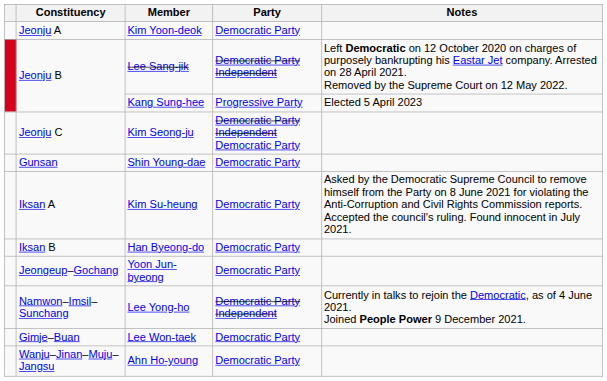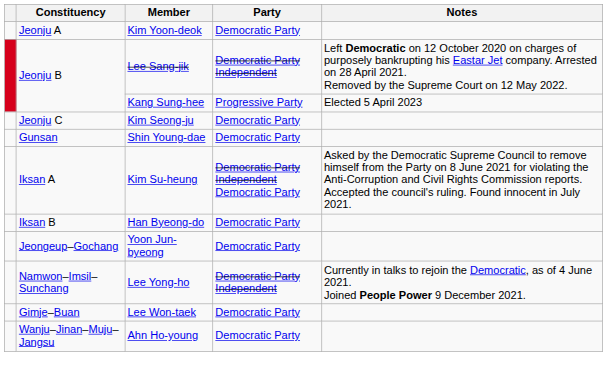(258, 132) Democratic Party Independent Democratic Party -> (258, 120) Democratic Party
(258, 205) Democratic Party -> (258, 180) Democratic Party Independent Democratic Party
